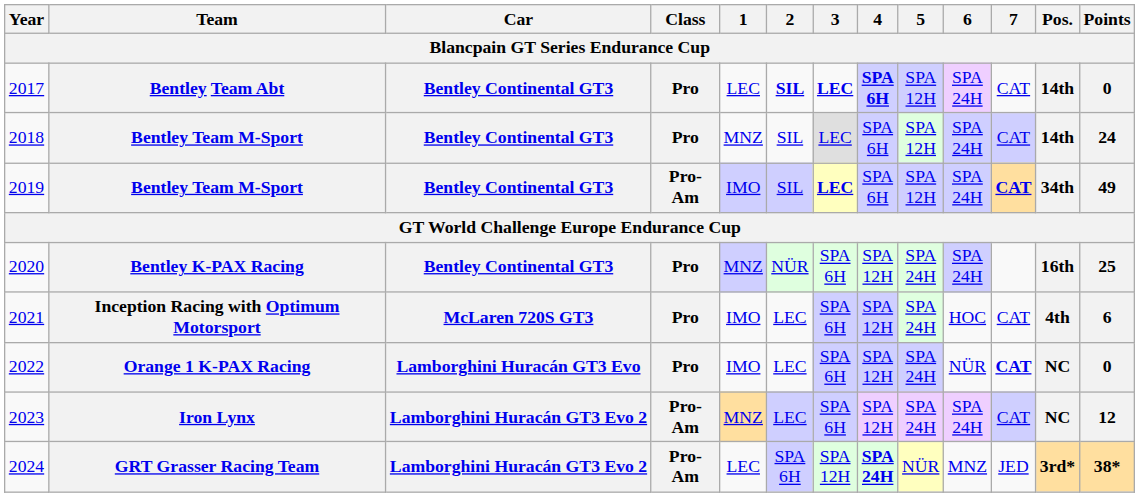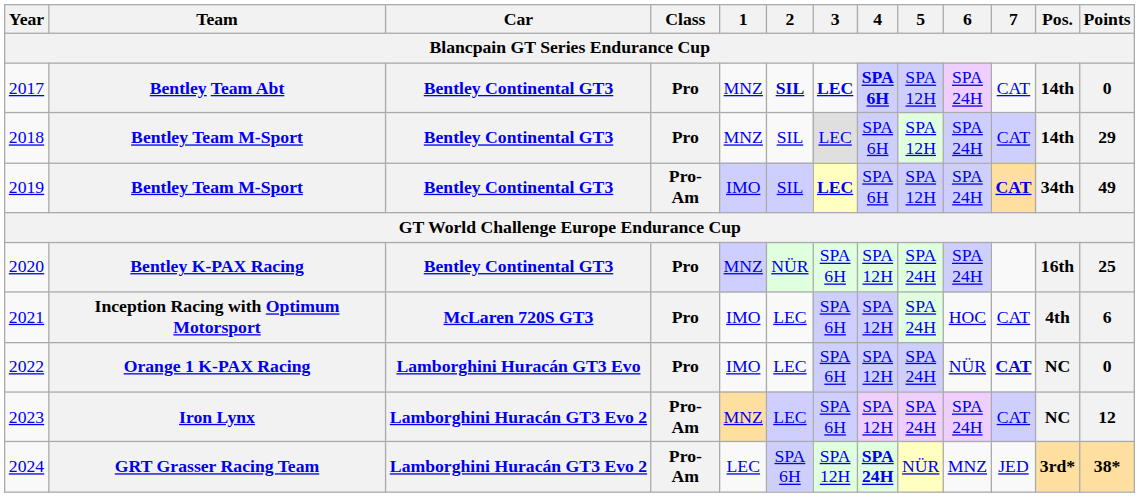(743, 87) LEC -> (743, 87) MNZ
(1107, 137) 24 -> (1107, 137) 29
